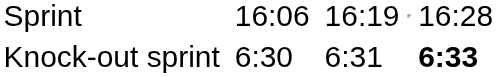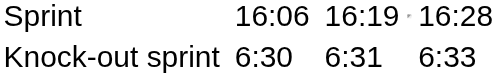(448, 57) bold -> (447, 57) normal
